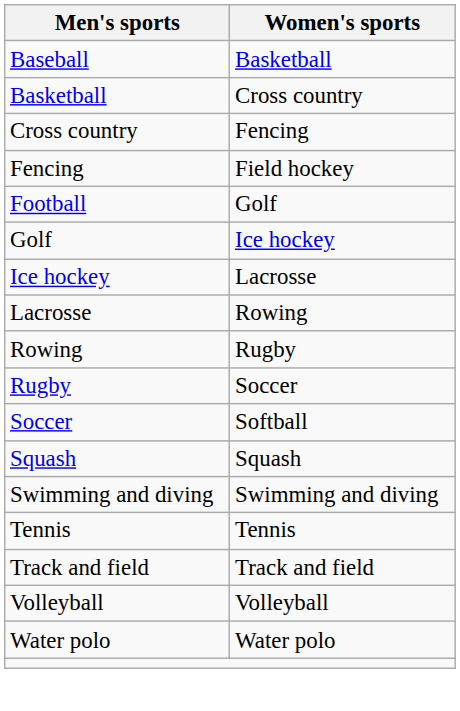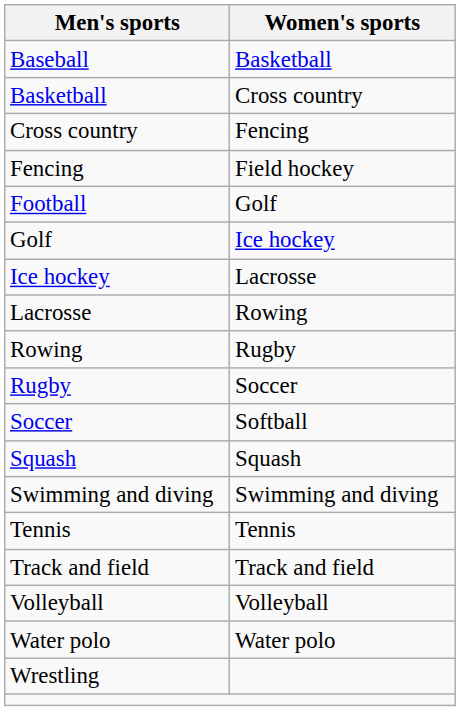+ row: (55, 675)
